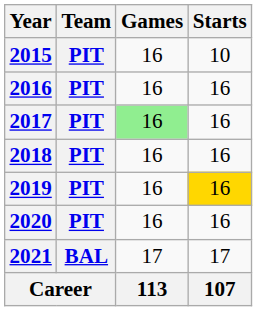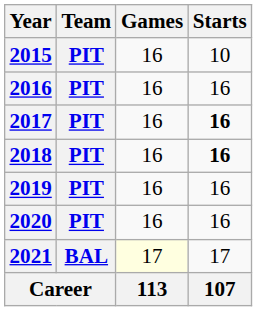(152, 121) lightgreen background -> (152, 121) no background
(220, 121) normal -> (220, 121) bold
(220, 155) normal -> (220, 155) bold
(220, 188) gold background -> (220, 188) no background
(152, 255) no background -> (152, 255) lightyellow background
